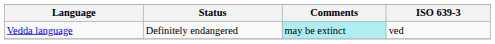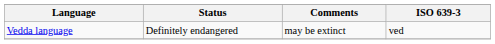(318, 30) paleturquoise background -> (318, 30) no background
